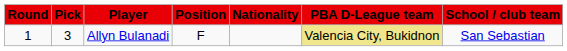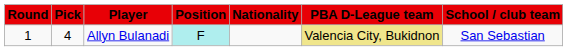(68, 35) 3 -> (68, 35) 4
(201, 35) no background -> (201, 35) paleturquoise background
